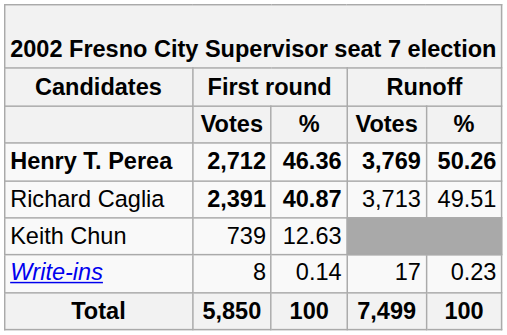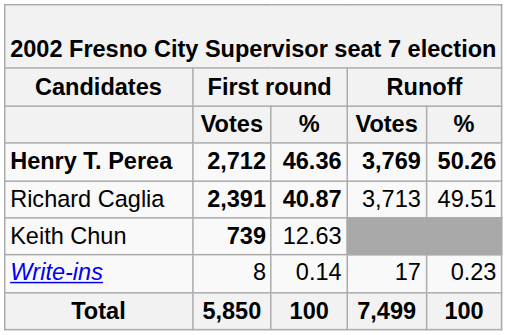(246, 236) normal -> (246, 236) bold
